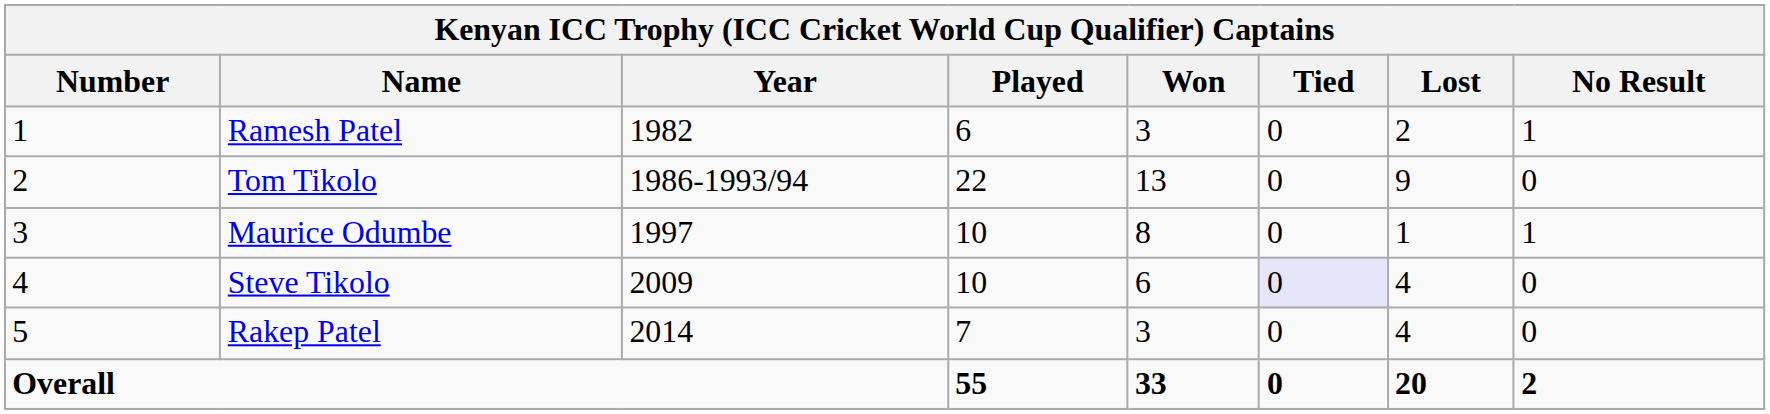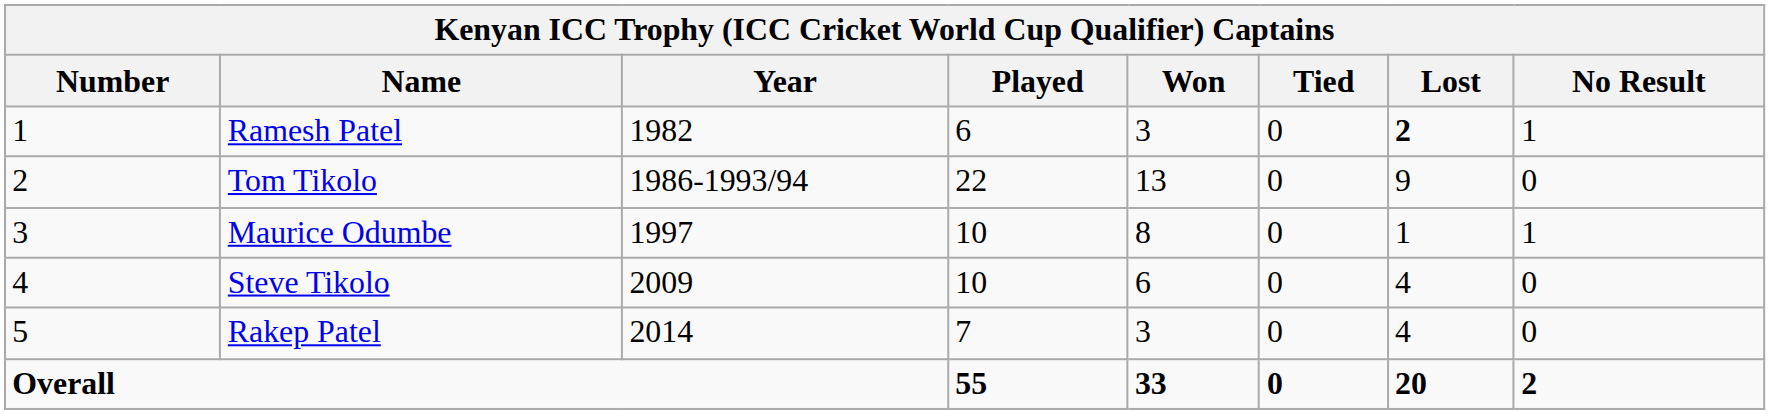(1403, 130) normal -> (1403, 130) bold
(1275, 282) lavender background -> (1275, 282) no background
